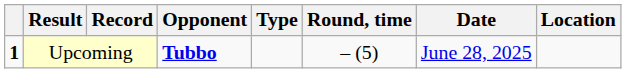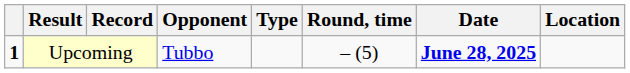(189, 51) bold -> (188, 51) normal
(476, 51) normal -> (478, 51) bold
